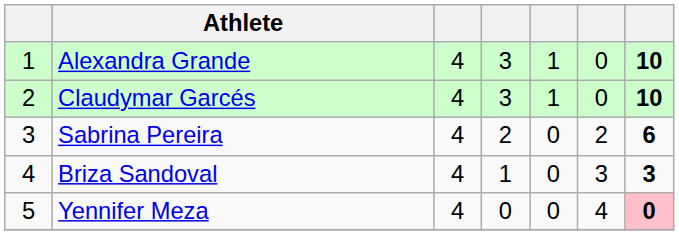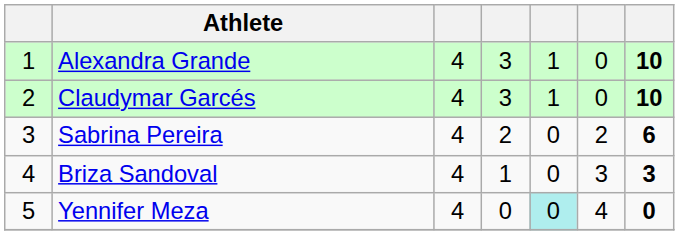(553, 211) no background -> (553, 211) paleturquoise background
(649, 211) pink background -> (649, 211) no background
